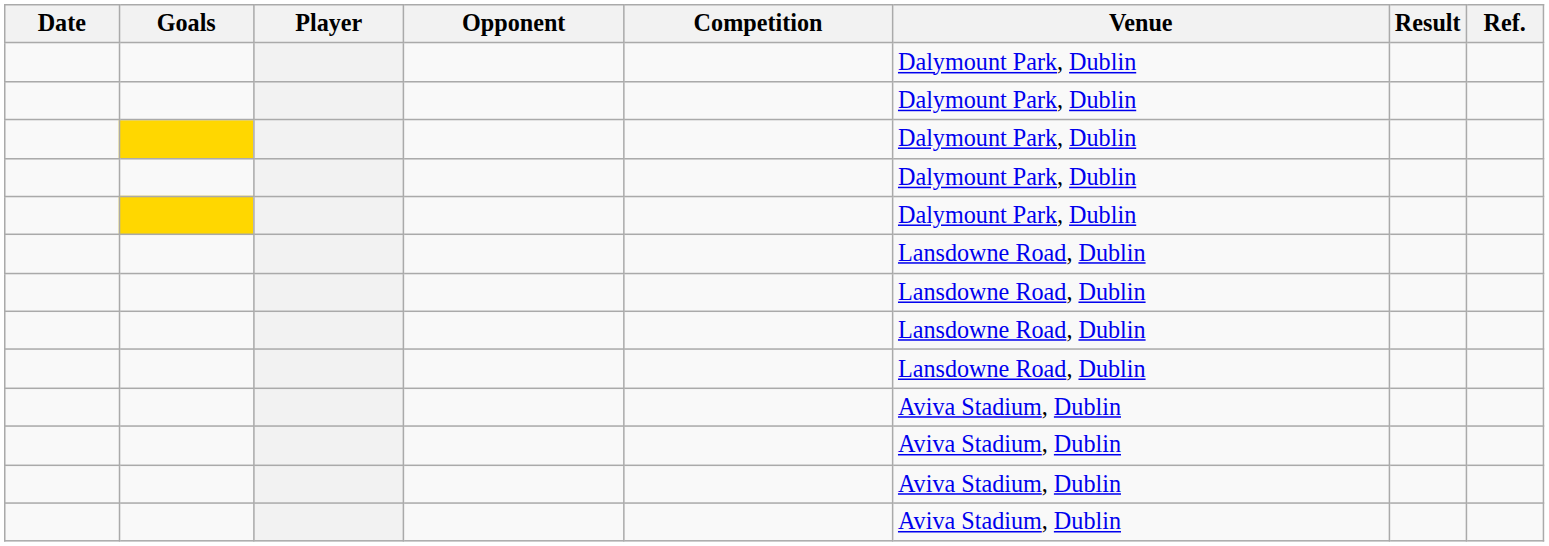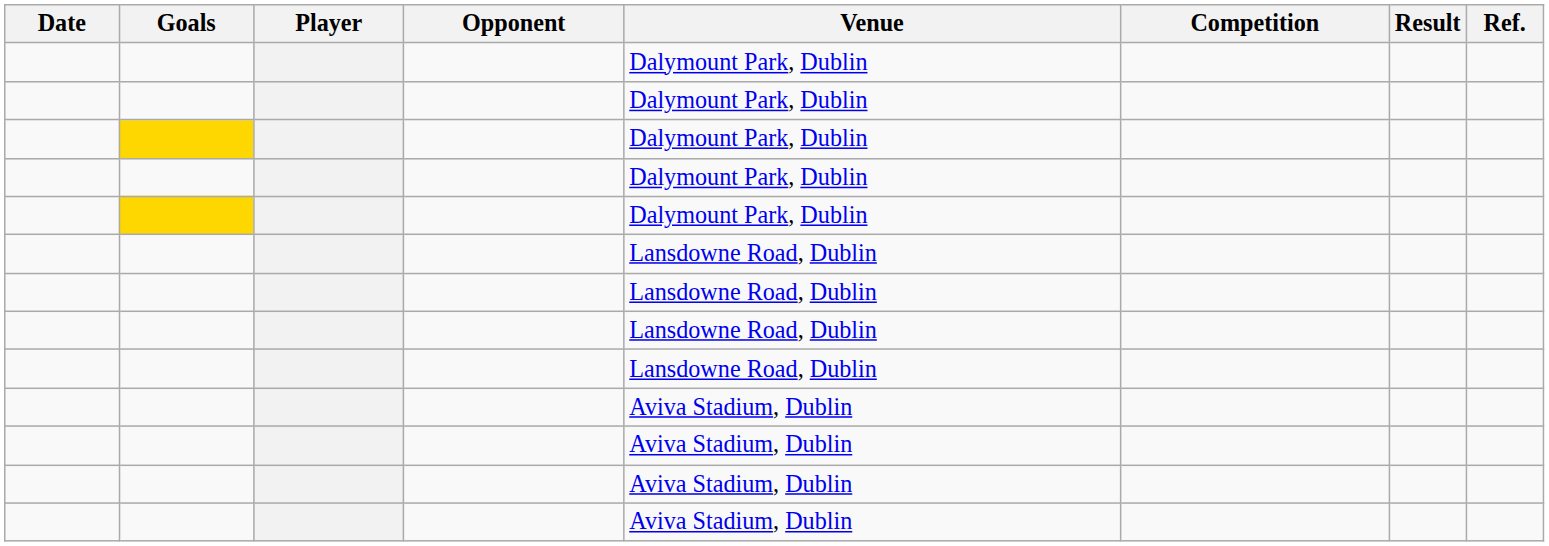columns swapped: (1141, 23) <-> (758, 23)
